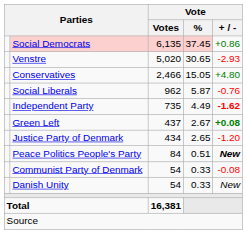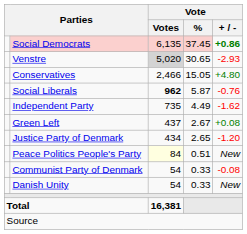(228, 43) normal -> (228, 43) bold
(169, 59) no background -> (169, 59) lightgrey background
(173, 91) normal -> (173, 91) bold
(229, 106) bold -> (229, 106) normal
(228, 122) bold -> (228, 122) normal
(175, 153) no background -> (175, 153) lightyellow background
(230, 153) bold -> (230, 153) normal
